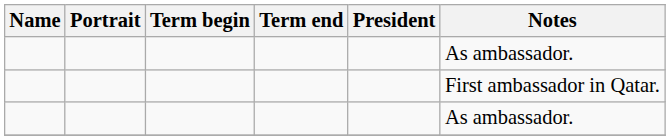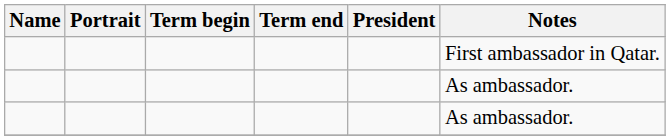(509, 53) As ambassador. -> (552, 53) First ambassador in Qatar.
(552, 85) First ambassador in Qatar. -> (509, 85) As ambassador.
